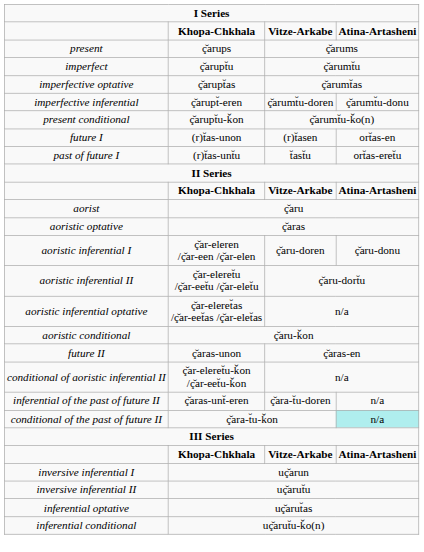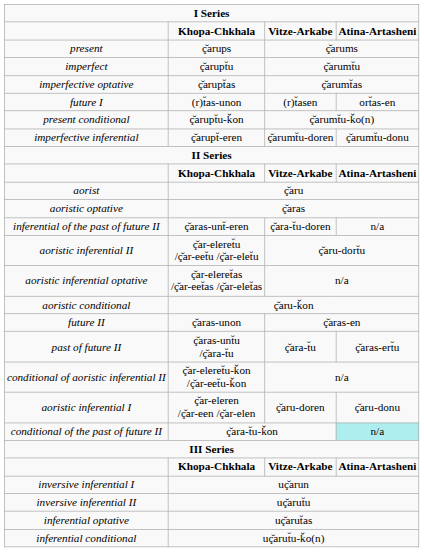rows swapped: (86, 102) <-> (86, 137)
- row: (86, 155)
rows swapped: (86, 250) <-> (86, 401)
+ row: (86, 346)
